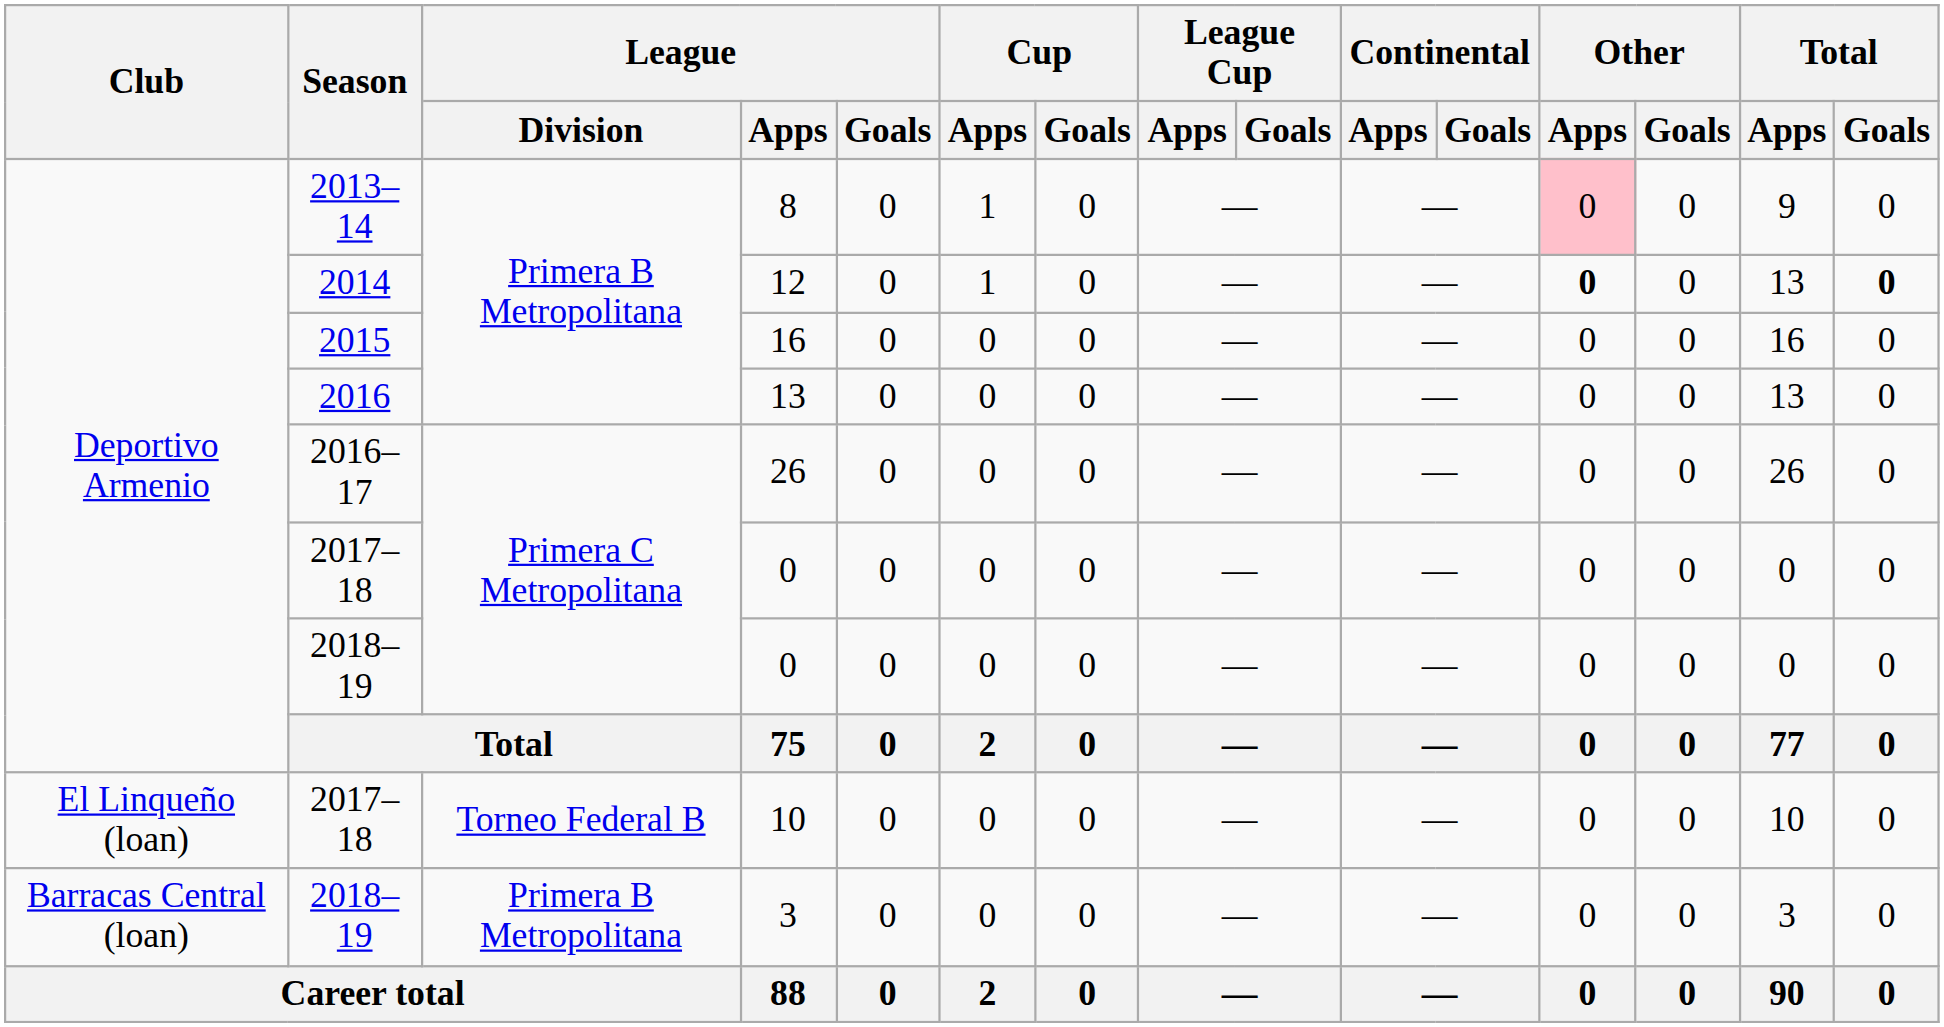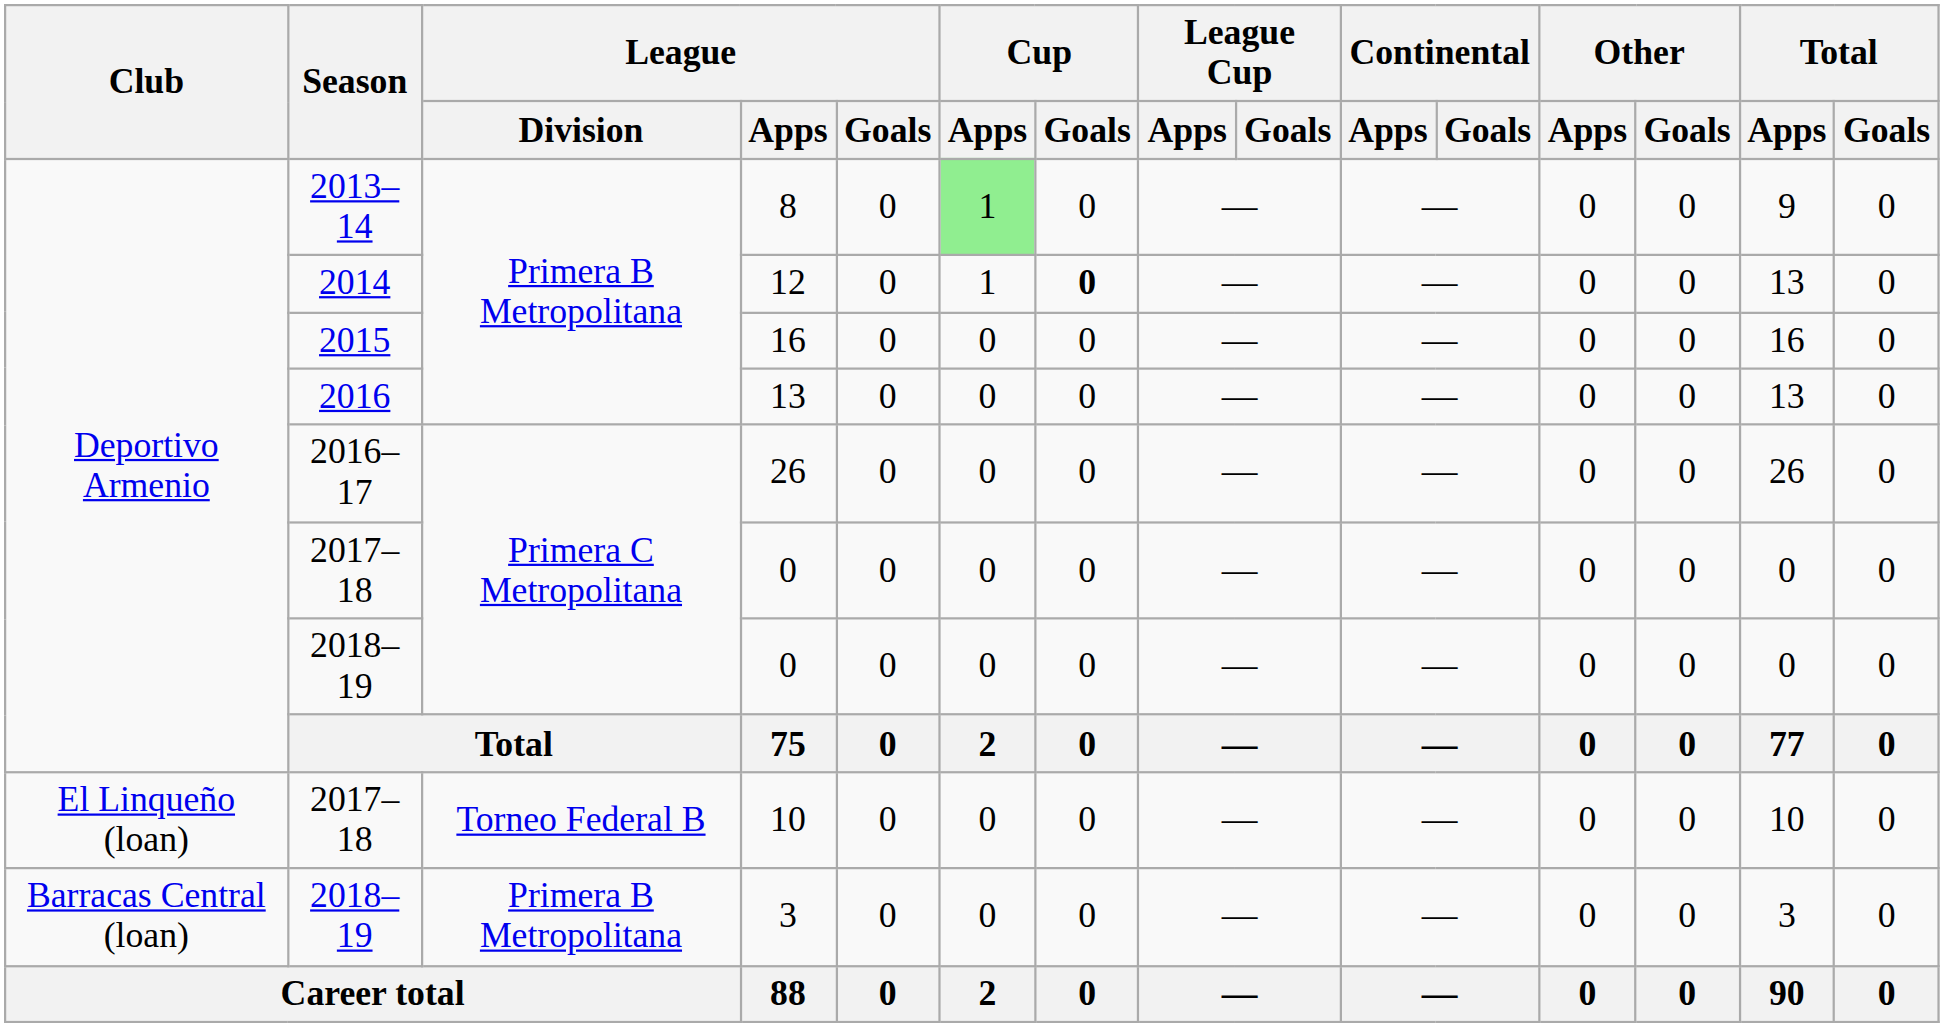(987, 206) no background -> (987, 206) lightgreen background
(1587, 206) pink background -> (1587, 206) no background
(1087, 282) normal -> (1087, 282) bold
(1587, 282) bold -> (1587, 282) normal
(1887, 282) bold -> (1887, 282) normal
